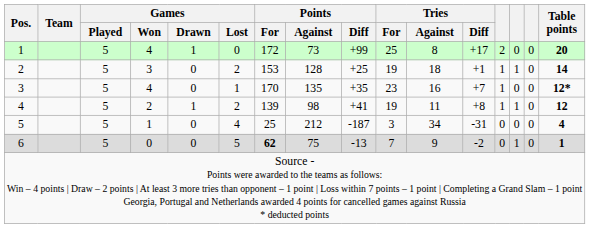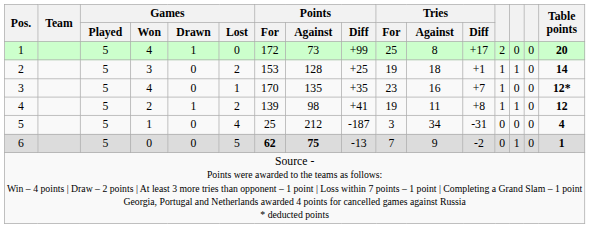(313, 143) normal -> (313, 143) bold
